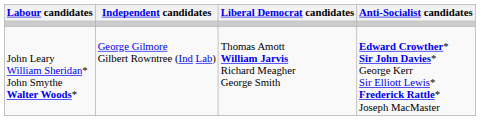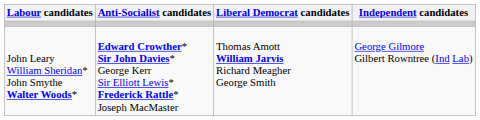columns swapped: (416, 13) <-> (157, 13)
